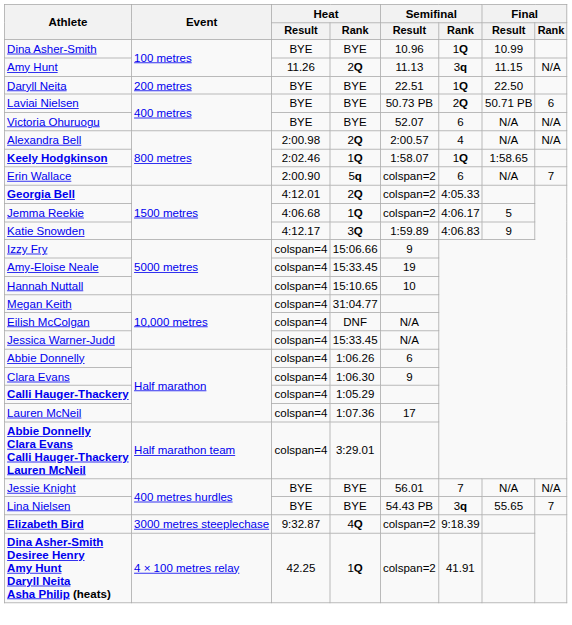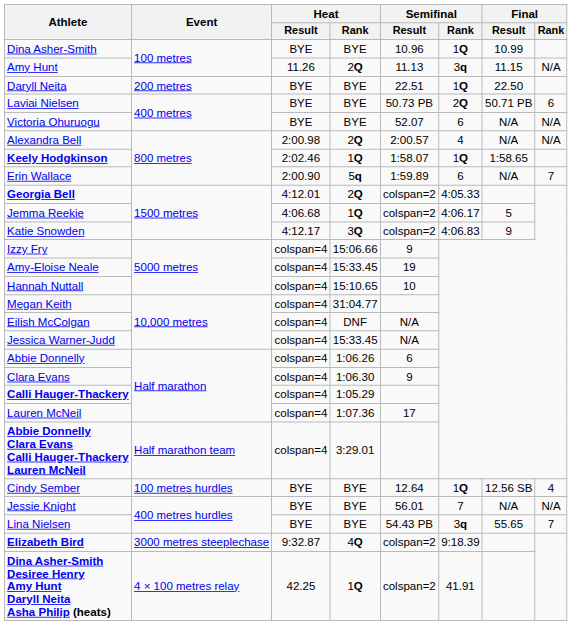(409, 177) colspan=2 -> (409, 177) 1:59.89
(409, 231) 1:59.89 -> (409, 231) colspan=2
+ row: (44, 488)
